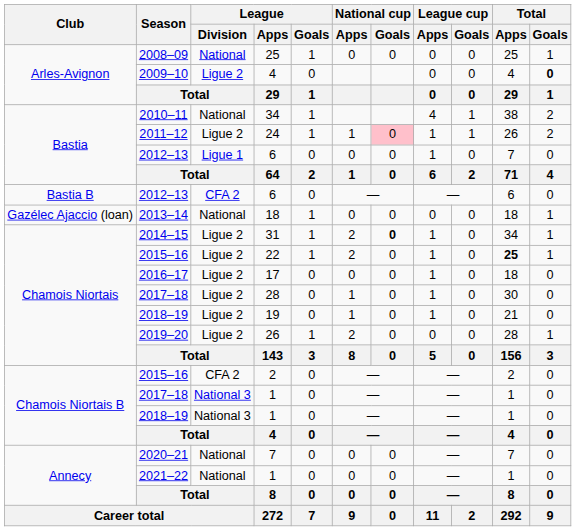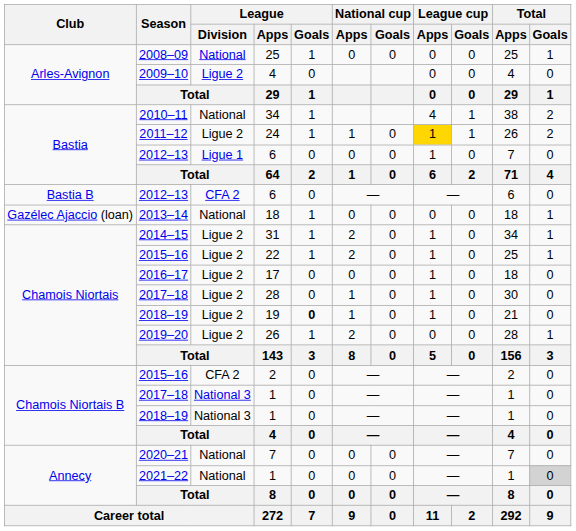(550, 74) bold -> (550, 74) normal
(392, 134) pink background -> (392, 134) no background
(433, 134) no background -> (433, 134) gold background
(392, 235) bold -> (392, 235) normal
(511, 255) bold -> (511, 255) normal
(312, 315) normal -> (312, 315) bold
(550, 475) no background -> (550, 475) lightgrey background
